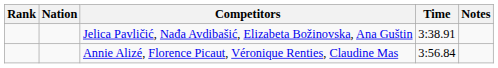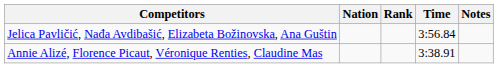columns swapped: (22, 14) <-> (248, 14)
(437, 33) 3:38.91 -> (437, 33) 3:56.84
(437, 53) 3:56.84 -> (437, 53) 3:38.91
